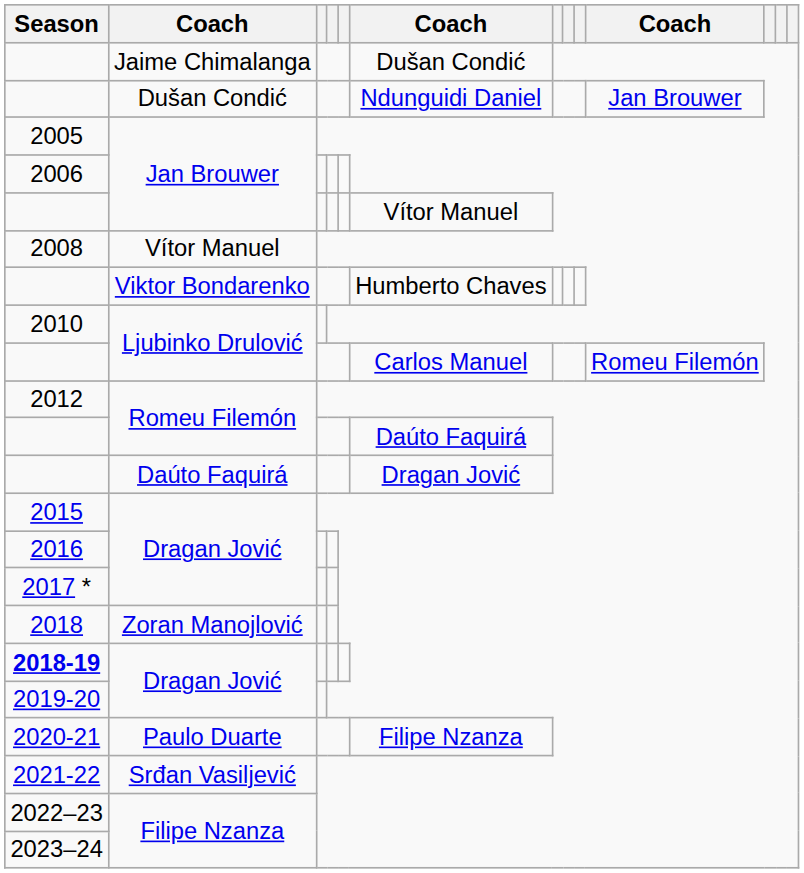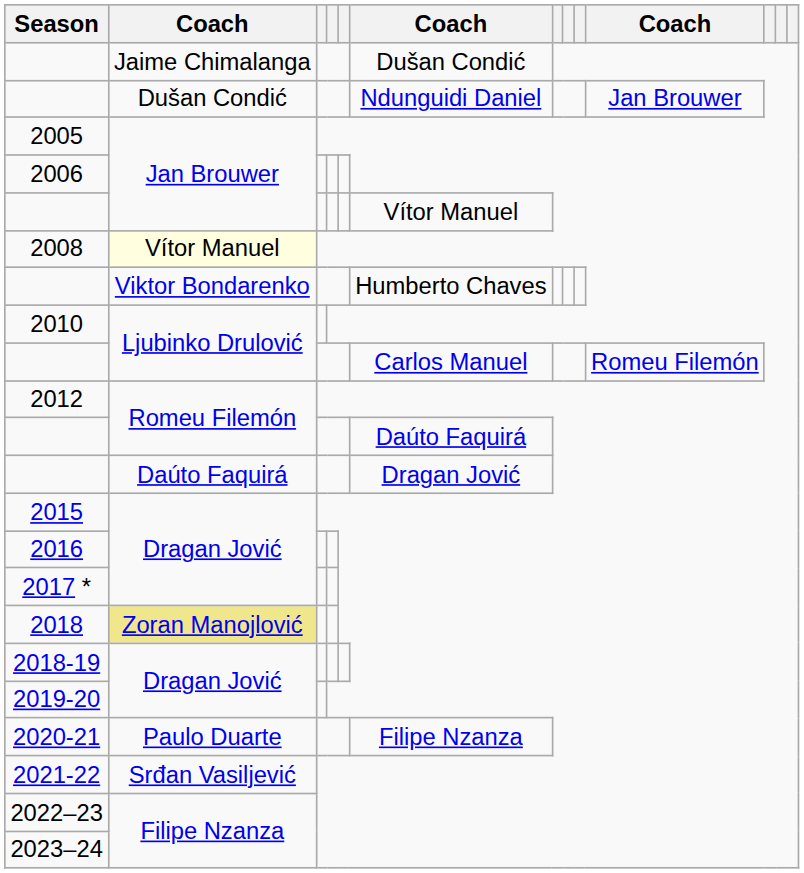(212, 249) no background -> (212, 249) lightyellow background
(212, 625) no background -> (212, 625) khaki background
(57, 662) bold -> (57, 662) normal
